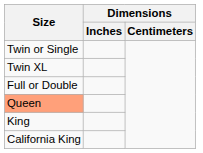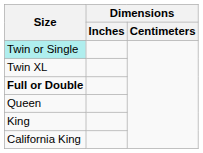(43, 49) no background -> (43, 49) paleturquoise background
(42, 85) normal -> (45, 85) bold
(24, 103) lightsalmon background -> (24, 103) no background
